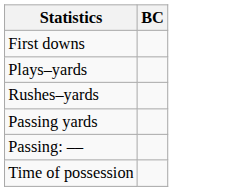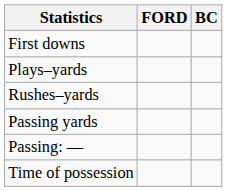+ column: (164, 17)
